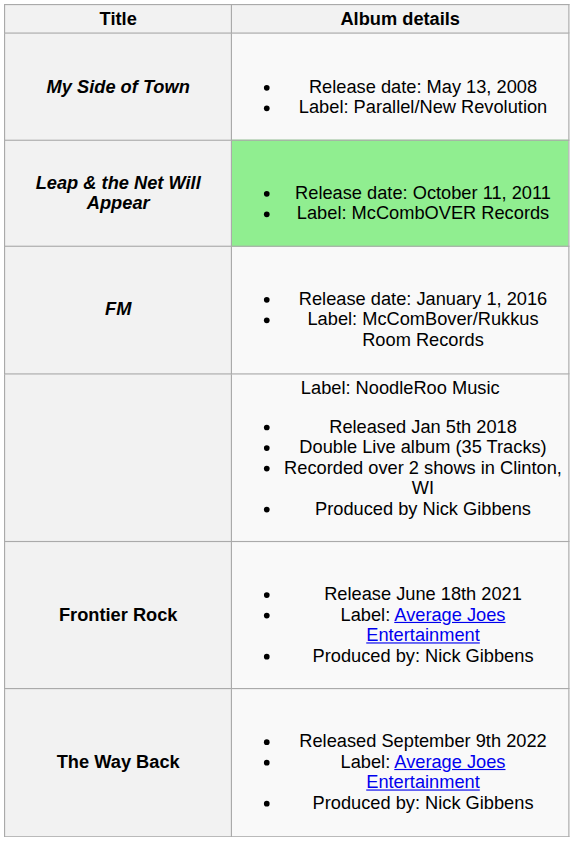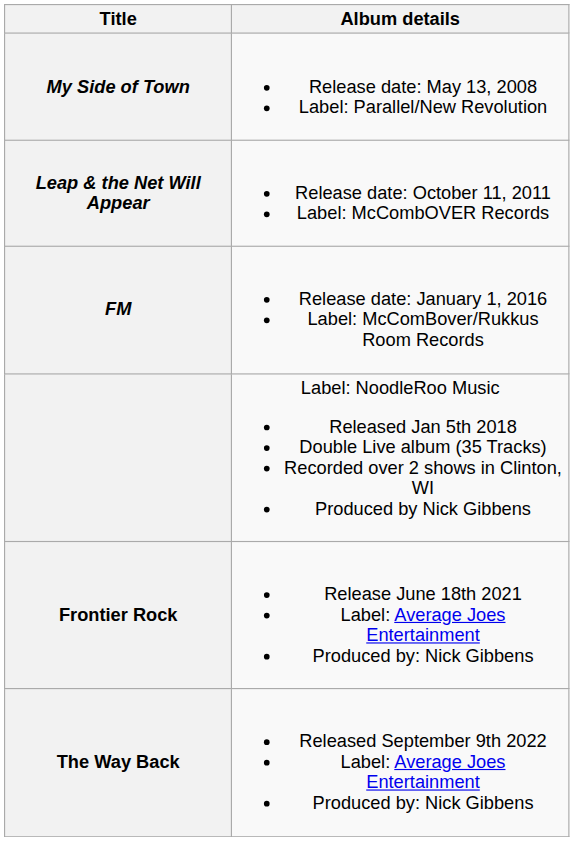(400, 203) lightgreen background -> (400, 203) no background
